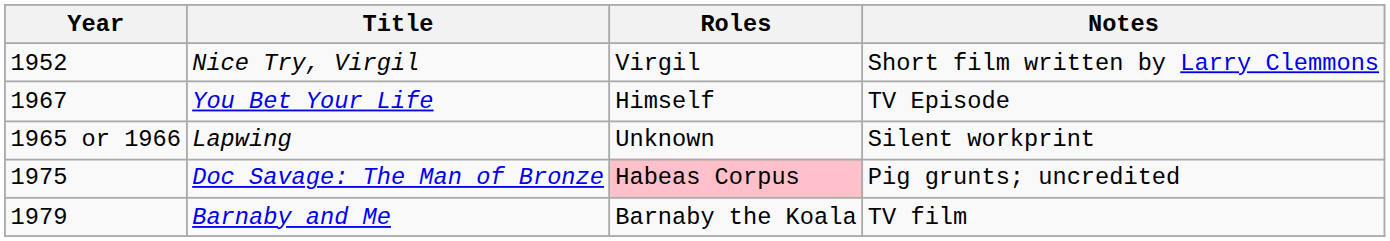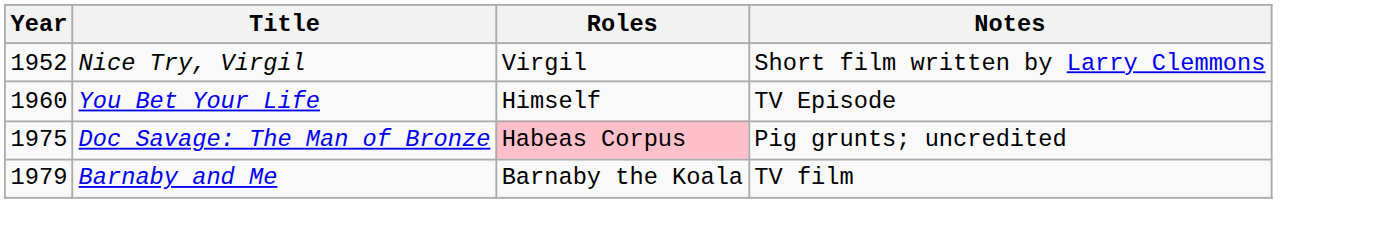(39, 101) 1967 -> (39, 101) 1960
- row: (242, 140)
